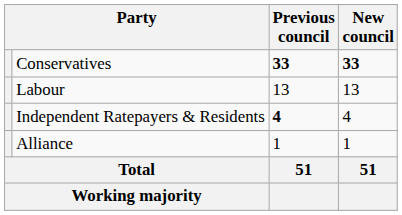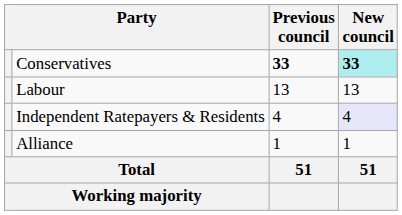(351, 63) no background -> (351, 63) paleturquoise background
(277, 116) bold -> (277, 116) normal
(347, 116) no background -> (347, 116) lavender background
